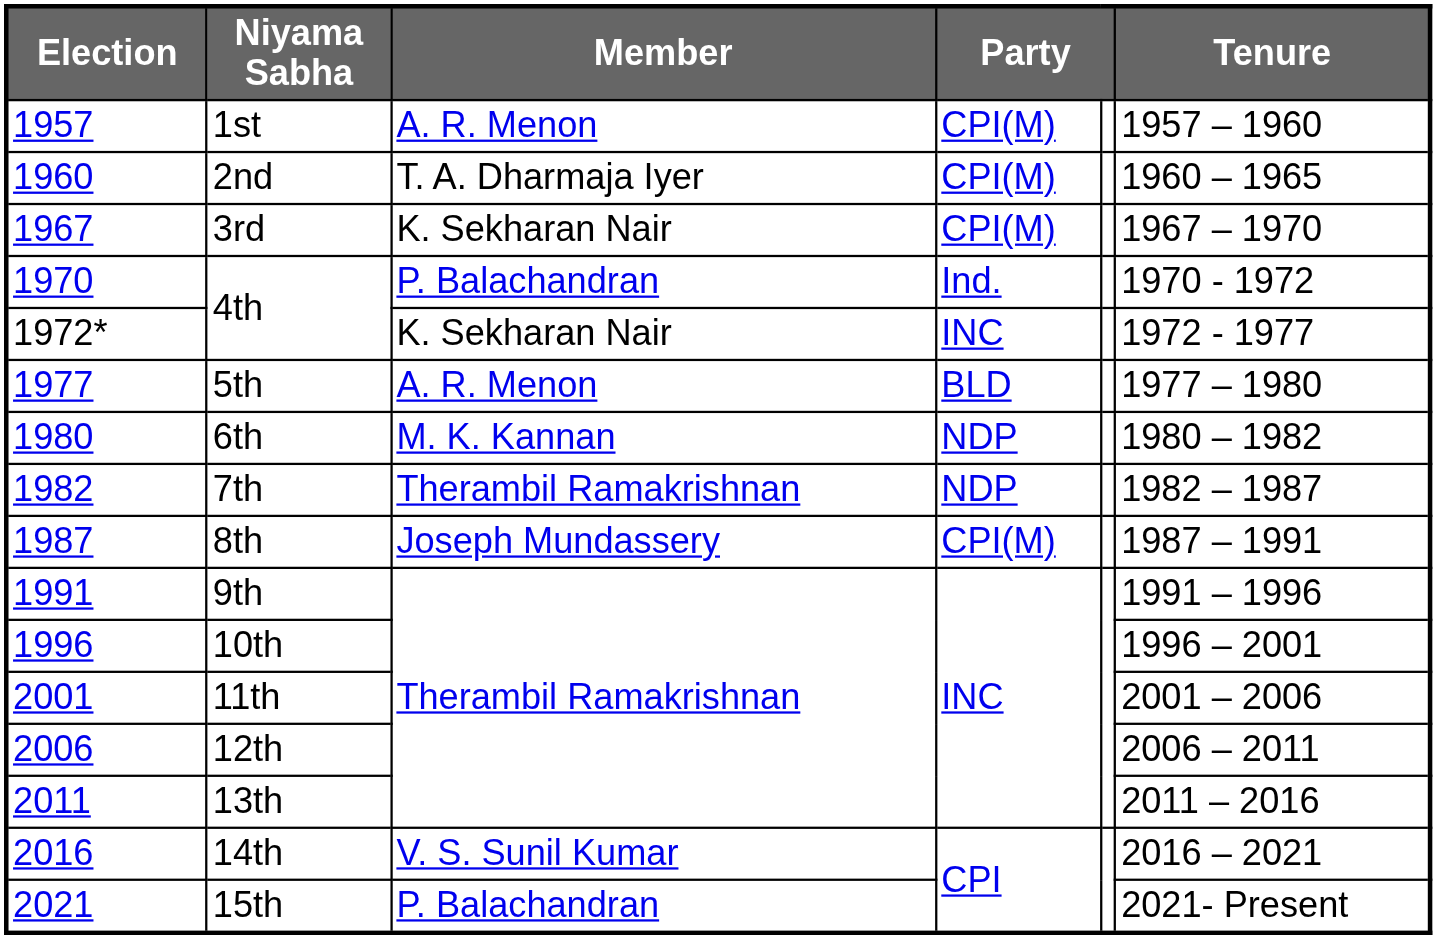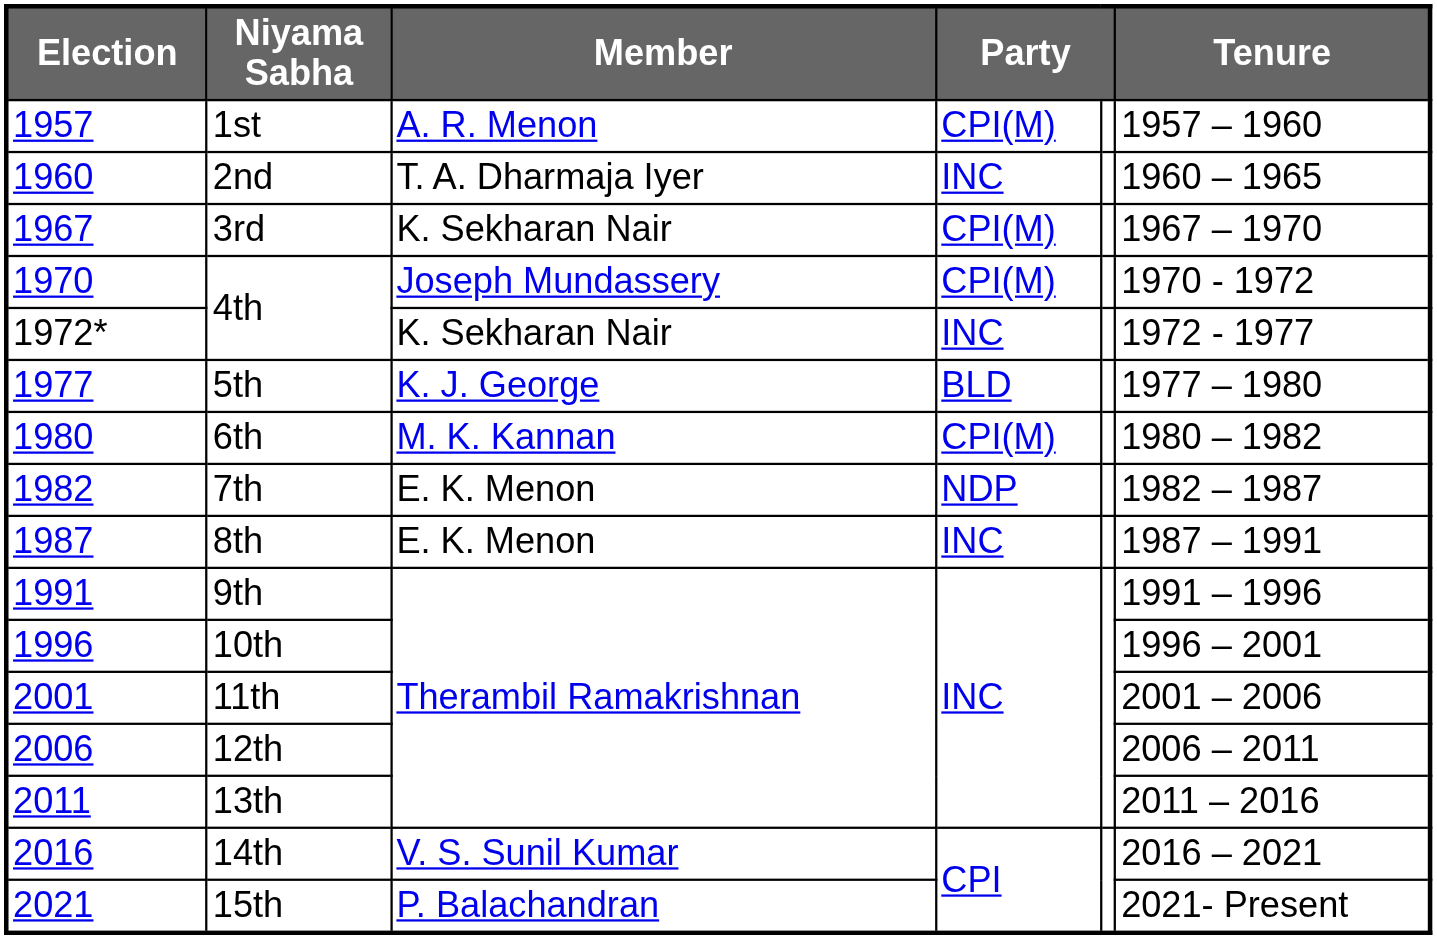(999, 177) CPI(M) -> (972, 177) INC
(528, 281) P. Balachandran -> (558, 281) Joseph Mundassery
(971, 281) Ind. -> (999, 281) CPI(M)
(497, 385) A. R. Menon -> (498, 385) K. J. George
(979, 437) NDP -> (999, 437) CPI(M)
(598, 489) Therambil Ramakrishnan -> (496, 489) E. K. Menon
(558, 541) Joseph Mundassery -> (496, 541) E. K. Menon
(999, 541) CPI(M) -> (972, 541) INC
